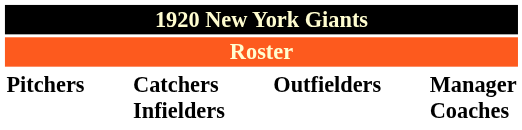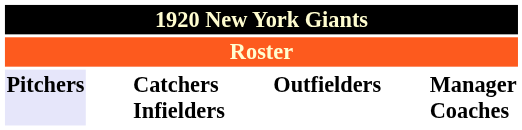(45, 84) no background -> (45, 84) lavender background
